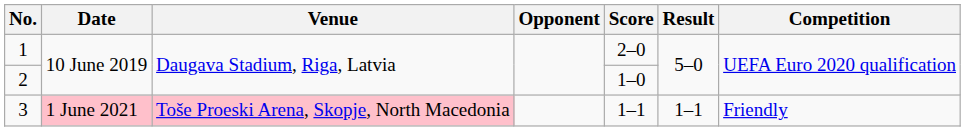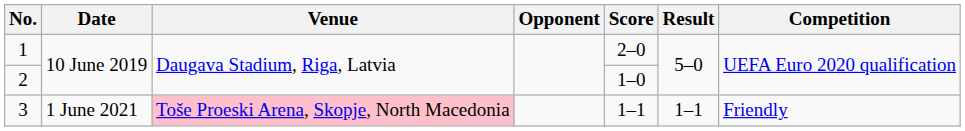(92, 110) pink background -> (92, 110) no background
